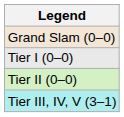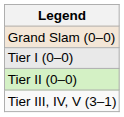(62, 101) paleturquoise background -> (62, 101) no background
